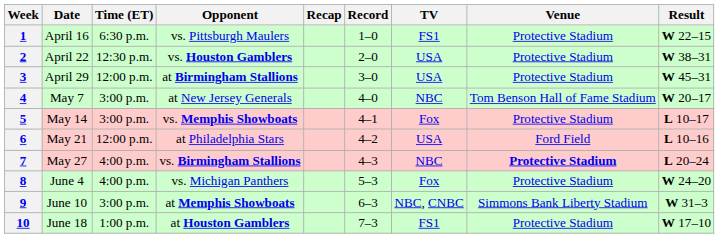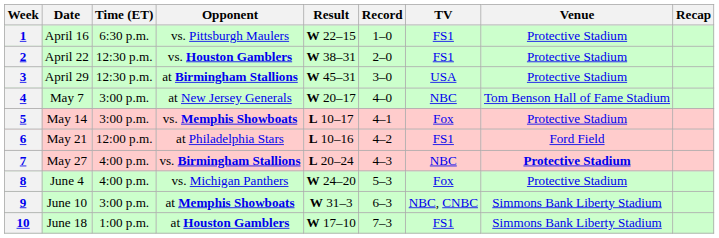columns swapped: (686, 14) <-> (324, 14)
(429, 56) USA -> (443, 56) FS1
(124, 77) 12:00 p.m. -> (124, 77) 12:30 p.m.
(429, 139) USA -> (443, 139) FS1
(563, 222) Protective Stadium -> (577, 222) Simmons Bank Liberty Stadium
